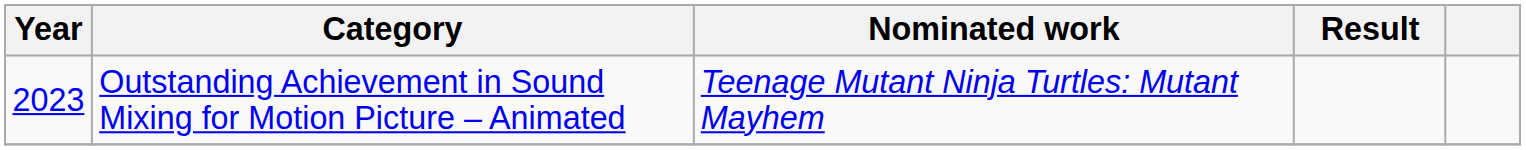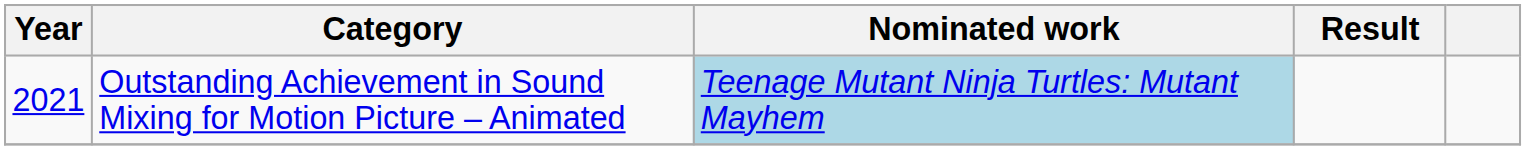(48, 99) 2023 -> (48, 99) 2021
(969, 99) no background -> (969, 99) lightblue background
